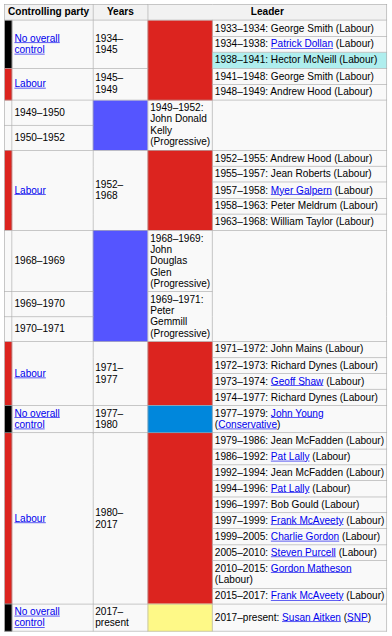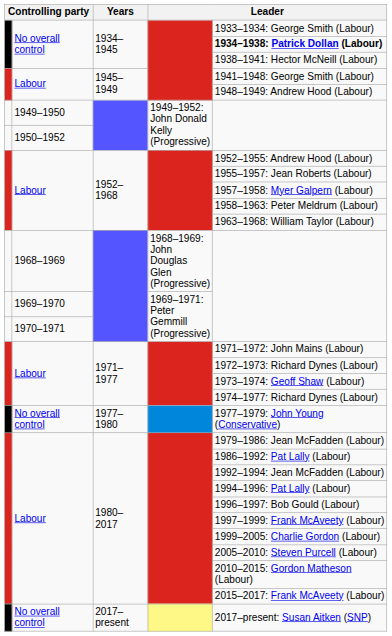(294, 44) normal -> (299, 44) bold
(296, 60) paleturquoise background -> (296, 60) no background
